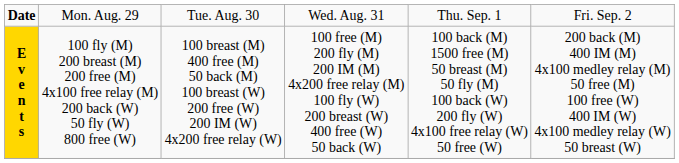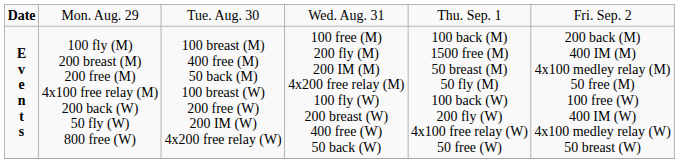(22, 92) gold background -> (22, 92) no background
